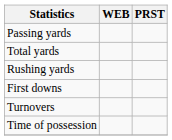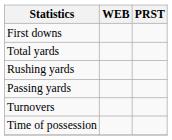rows swapped: (34, 88) <-> (39, 32)
